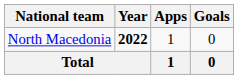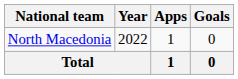(133, 39) bold -> (133, 39) normal
